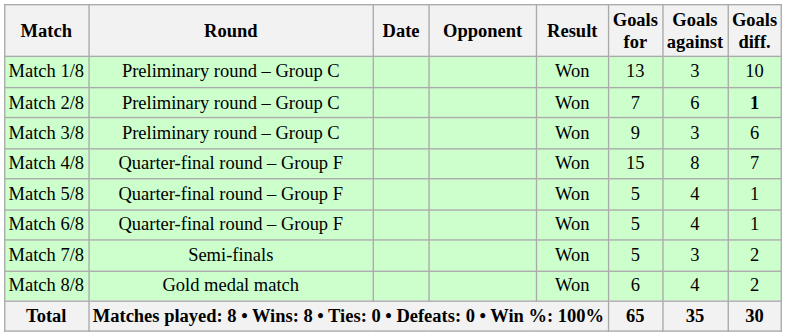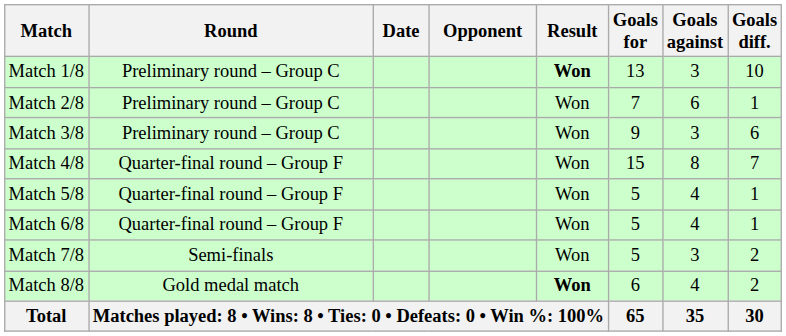(572, 71) normal -> (572, 71) bold
(755, 102) bold -> (755, 102) normal
(572, 285) normal -> (572, 285) bold
